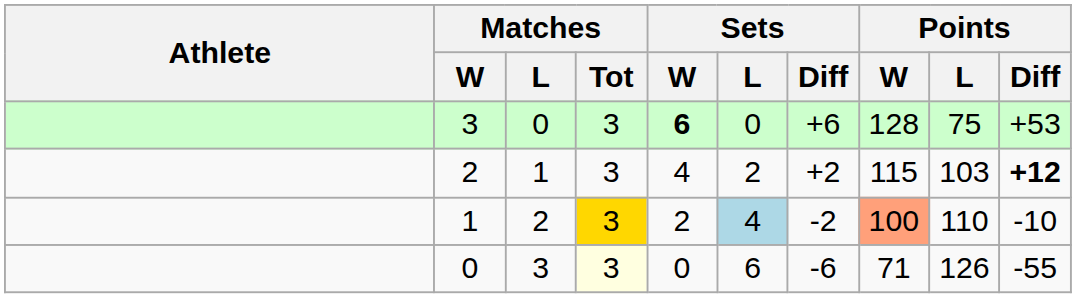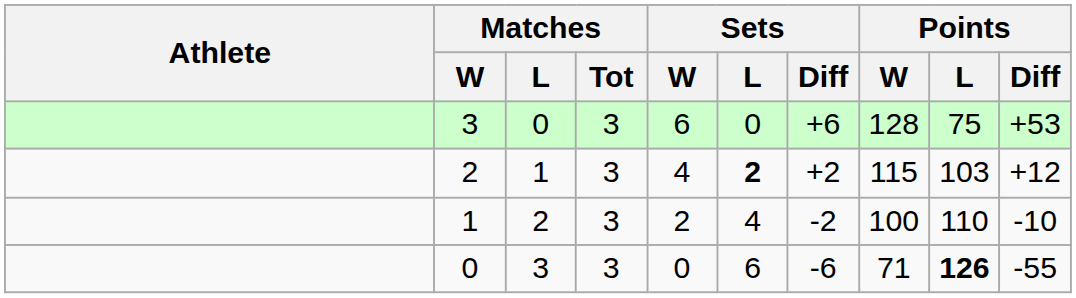(682, 124) bold -> (682, 124) normal
(753, 172) normal -> (753, 172) bold
(1035, 172) bold -> (1035, 172) normal
(611, 220) gold background -> (611, 220) no background
(753, 220) lightblue background -> (753, 220) no background
(894, 220) lightsalmon background -> (894, 220) no background
(611, 268) lightyellow background -> (611, 268) no background
(964, 268) normal -> (964, 268) bold
